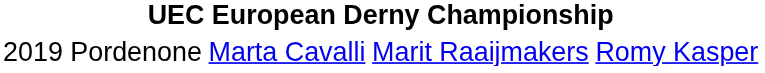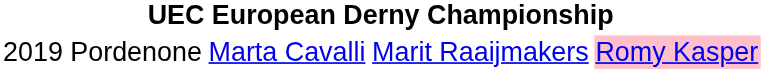(677, 51) no background -> (677, 51) pink background
